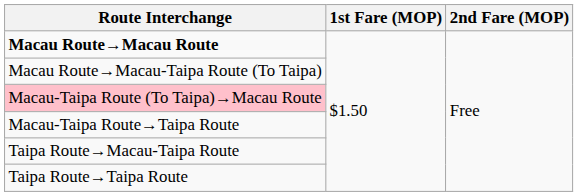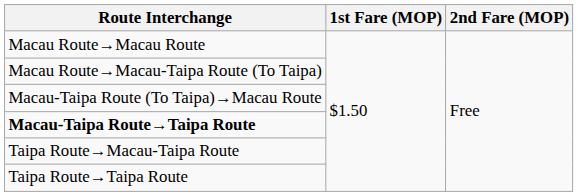(113, 44) bold -> (107, 44) normal
(165, 97) pink background -> (165, 97) no background
(124, 124) normal -> (132, 124) bold
